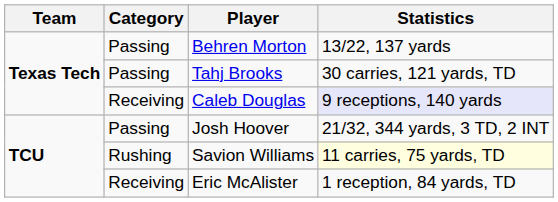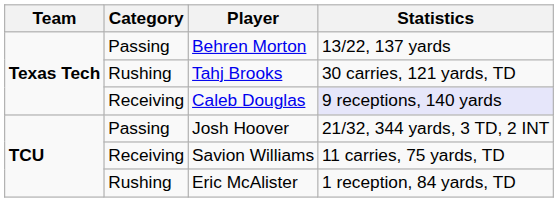(139, 73) Passing -> (140, 73) Rushing
(140, 155) Rushing -> (146, 155) Receiving
(413, 155) lightyellow background -> (413, 155) no background
(146, 182) Receiving -> (140, 182) Rushing
